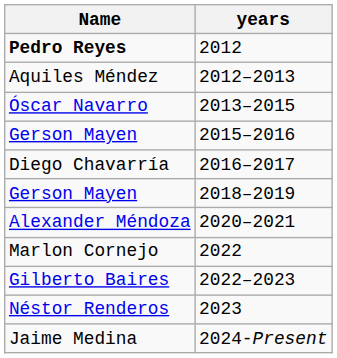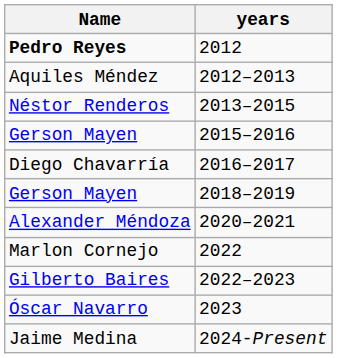(78, 106) Óscar Navarro -> (89, 106) Néstor Renderos
(89, 309) Néstor Renderos -> (78, 309) Óscar Navarro
